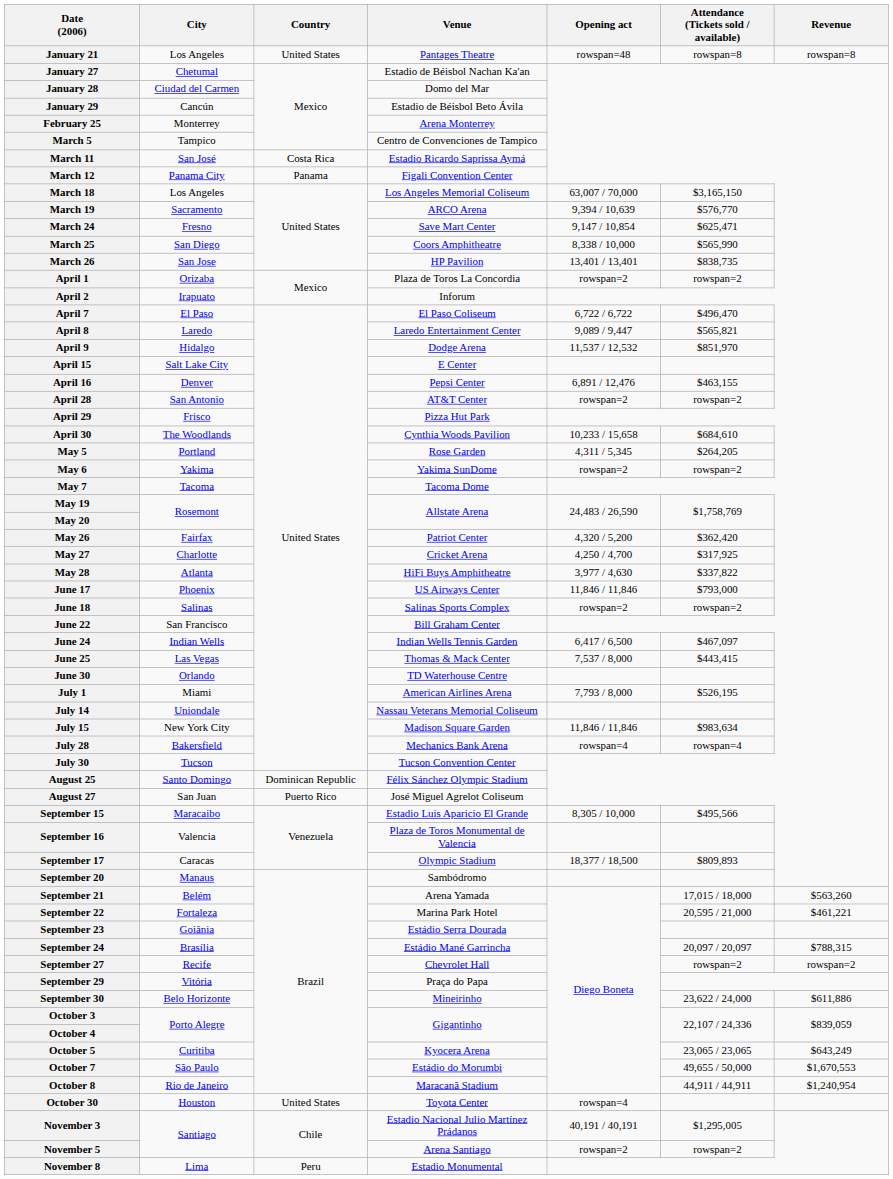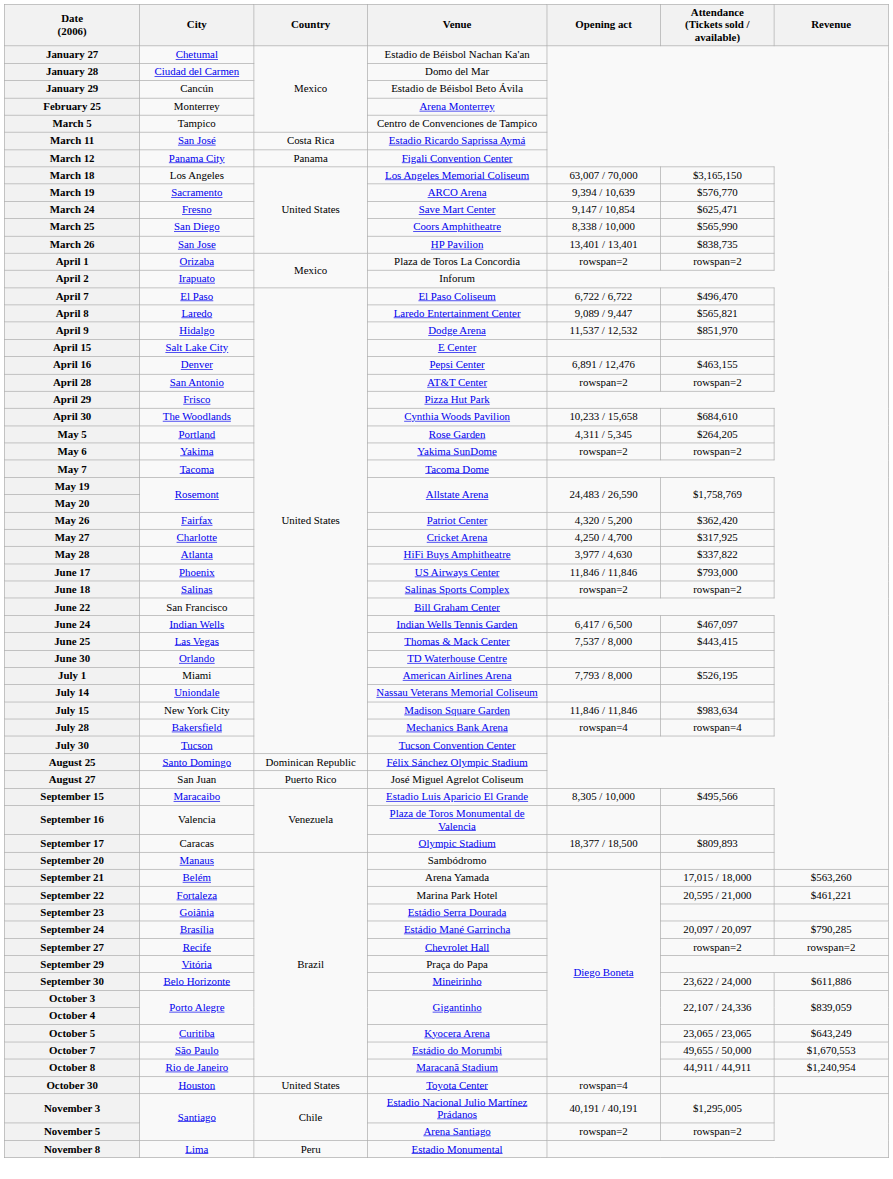- row: (72, 54)
(831, 947) $788,315 -> (831, 929) $790,285
